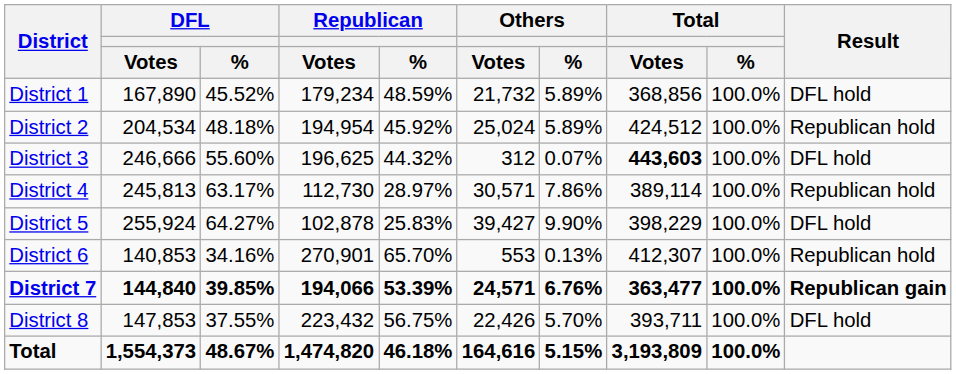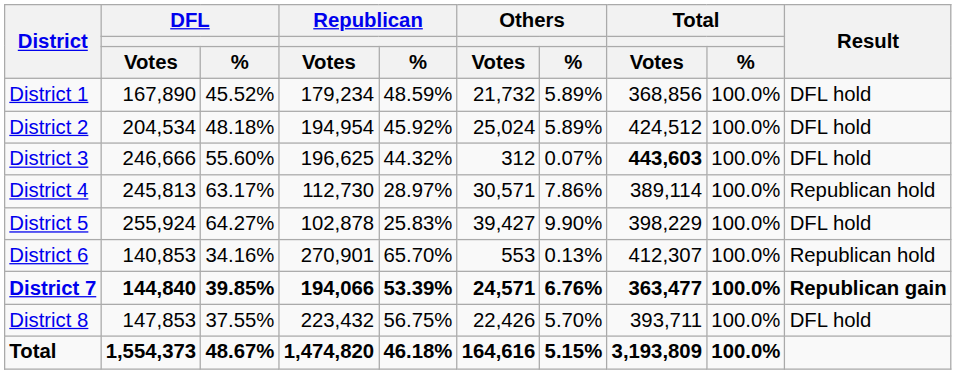(863, 126) Republican hold -> (830, 126) DFL hold
